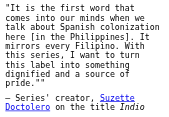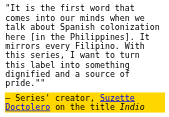(75, 103) no background -> (75, 103) gold background
